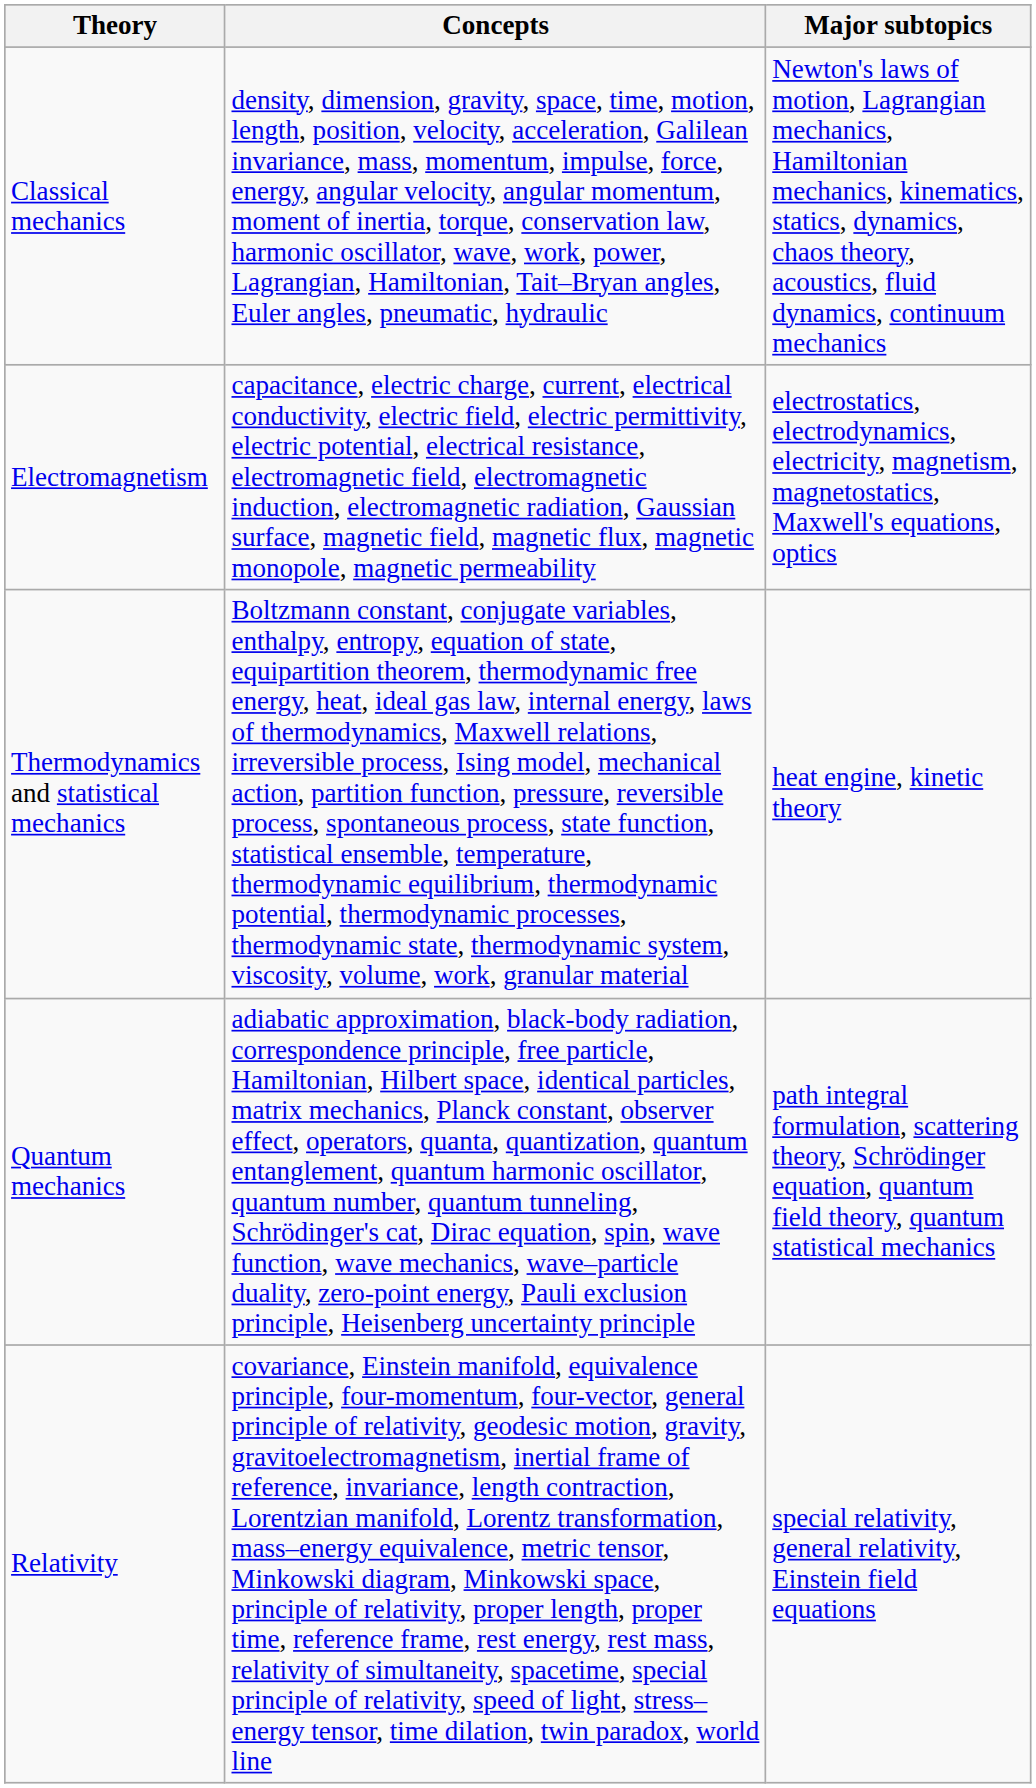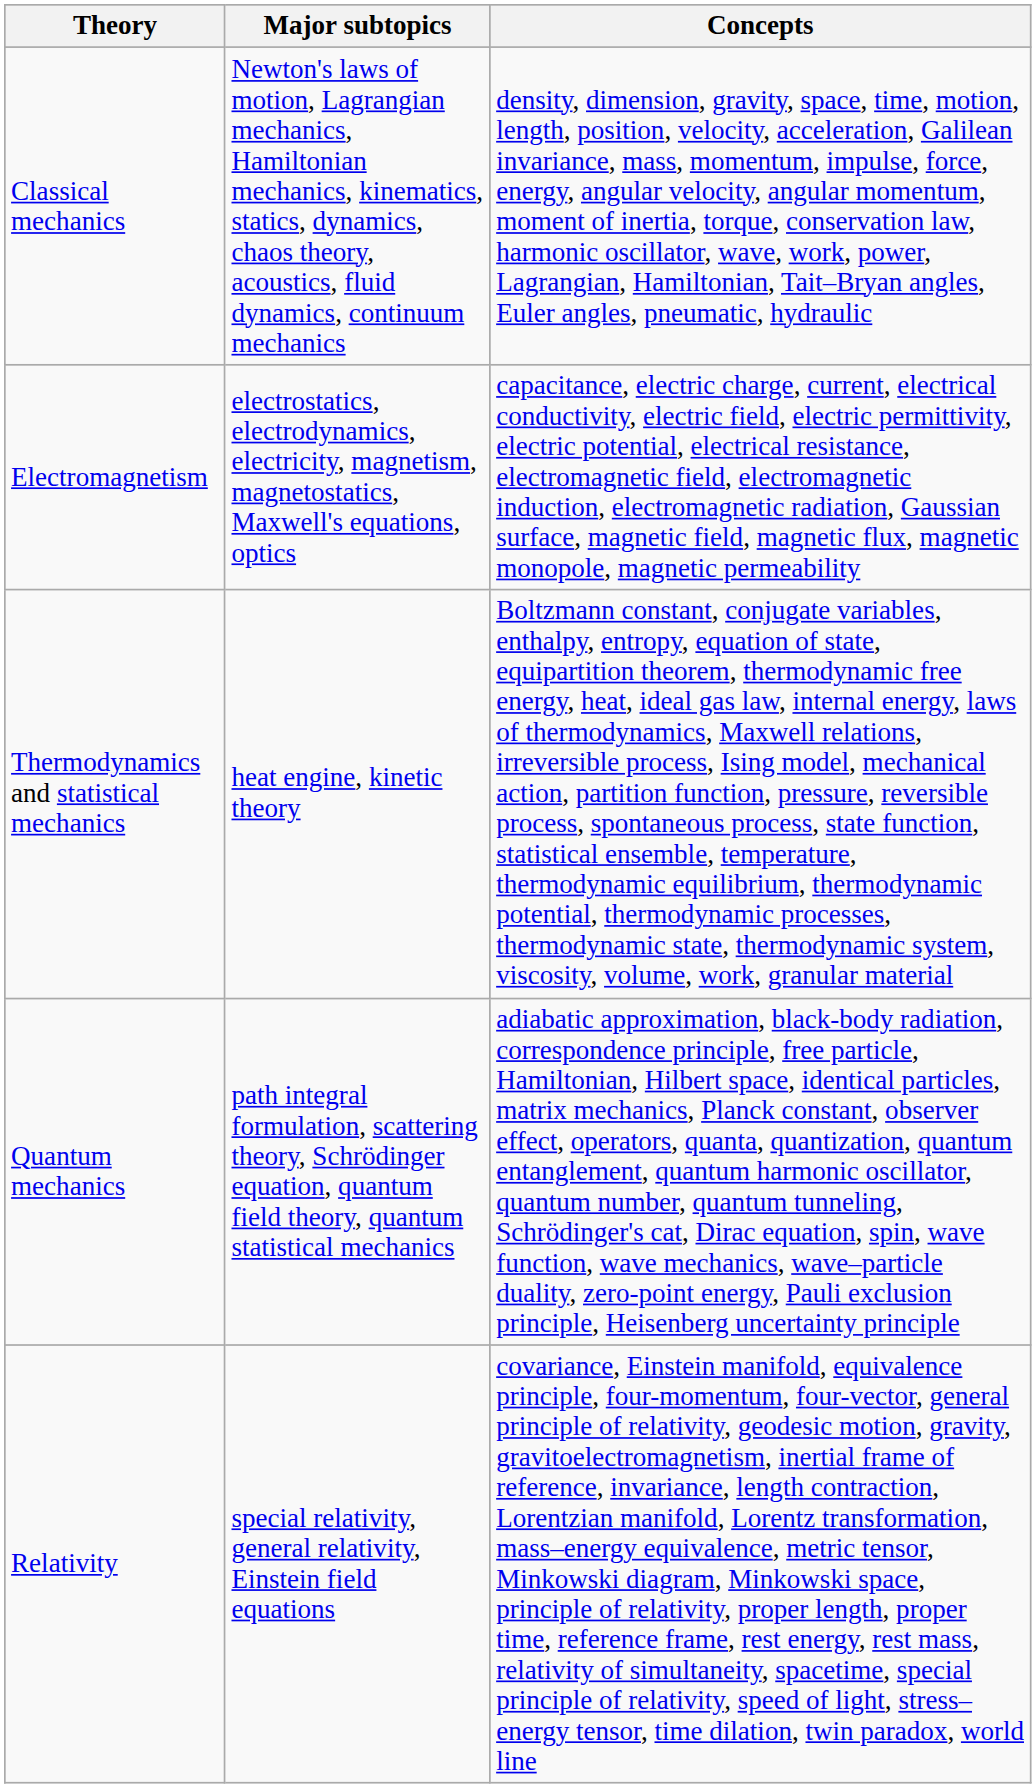columns swapped: (898, 25) <-> (496, 25)
